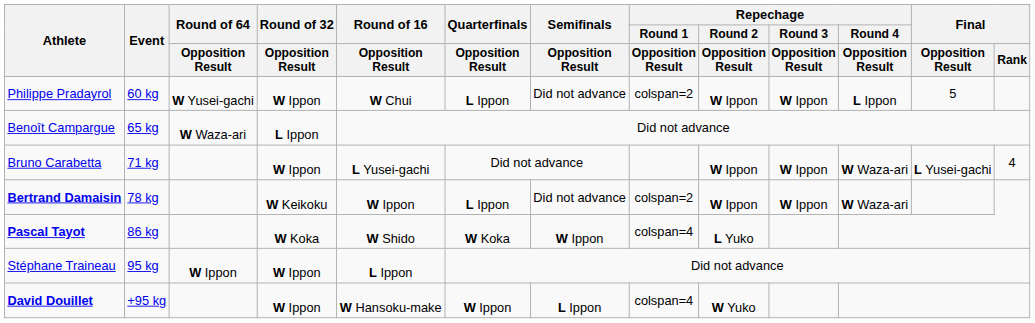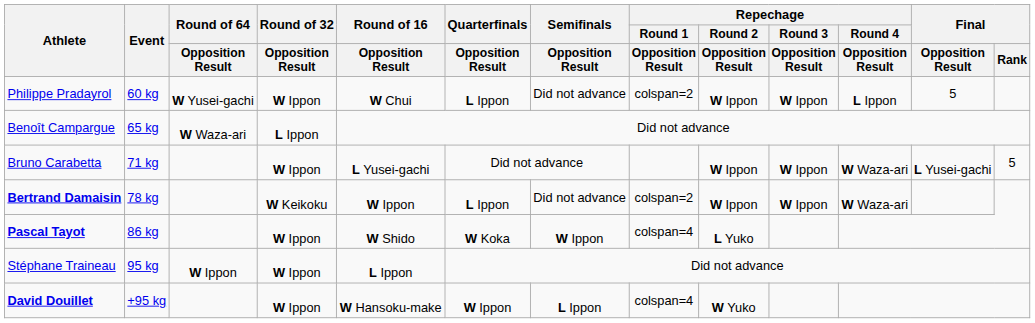(1012, 163) 4 -> (1012, 163) 5
(297, 239) W Koka -> (297, 239) W Ippon
